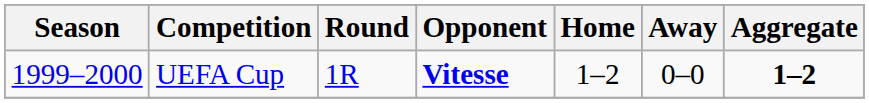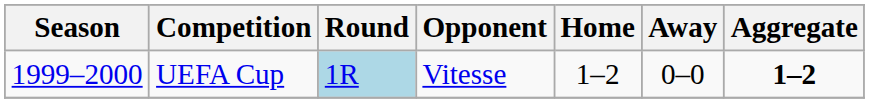(342, 73) no background -> (342, 73) lightblue background
(466, 73) bold -> (464, 73) normal
